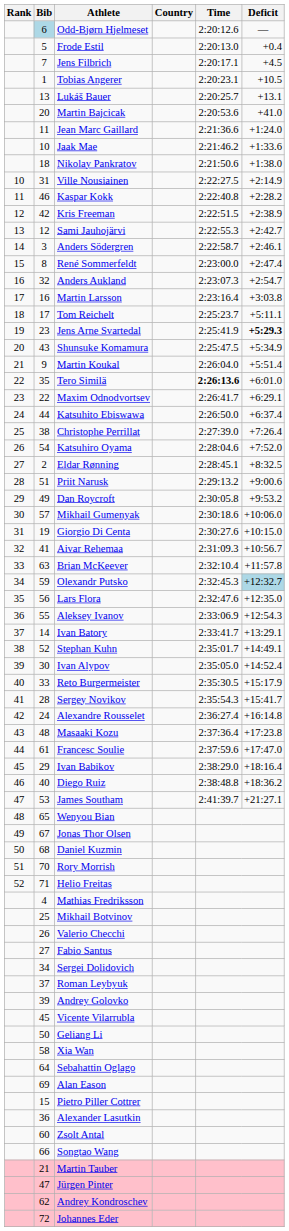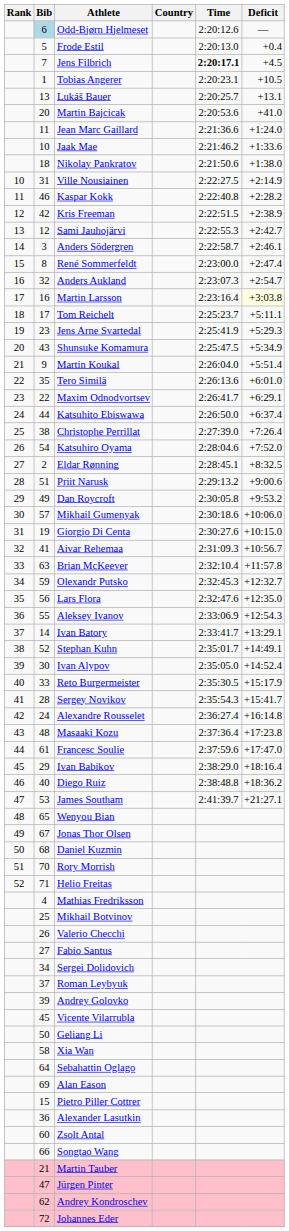(219, 63) normal -> (219, 63) bold
(266, 297) no background -> (266, 297) lightyellow background
(265, 331) bold -> (266, 331) normal
(219, 381) bold -> (219, 381) normal
(263, 582) lightblue background -> (263, 582) no background
